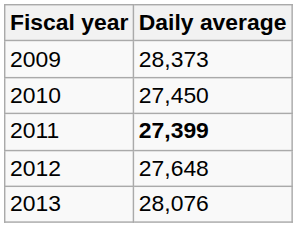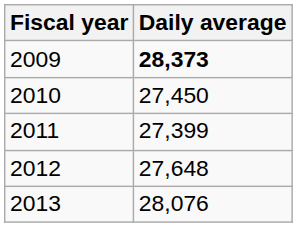(174, 58) normal -> (174, 58) bold
(174, 131) bold -> (174, 131) normal
